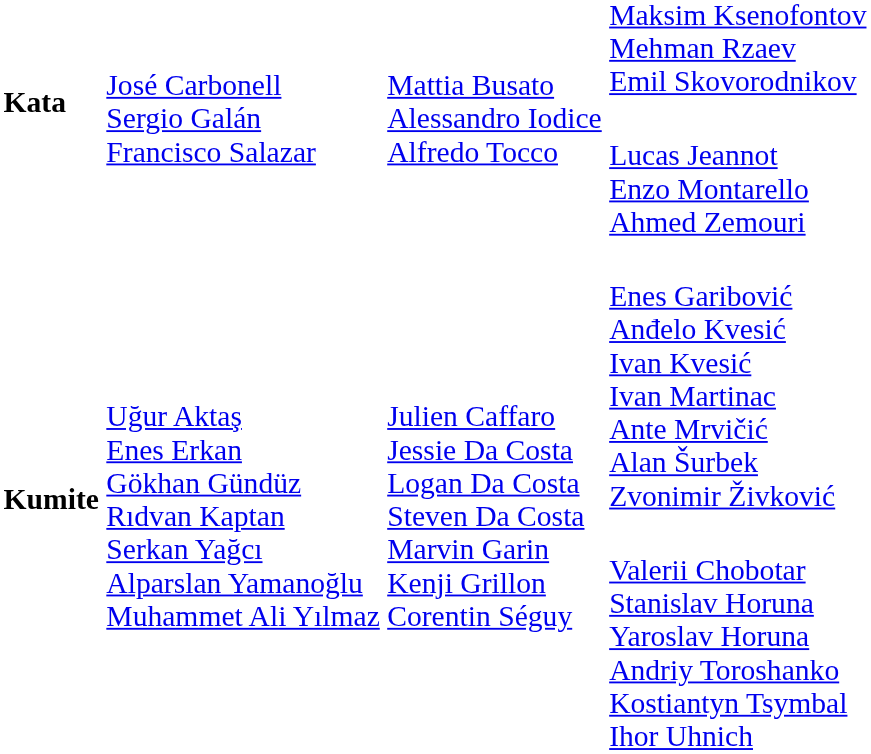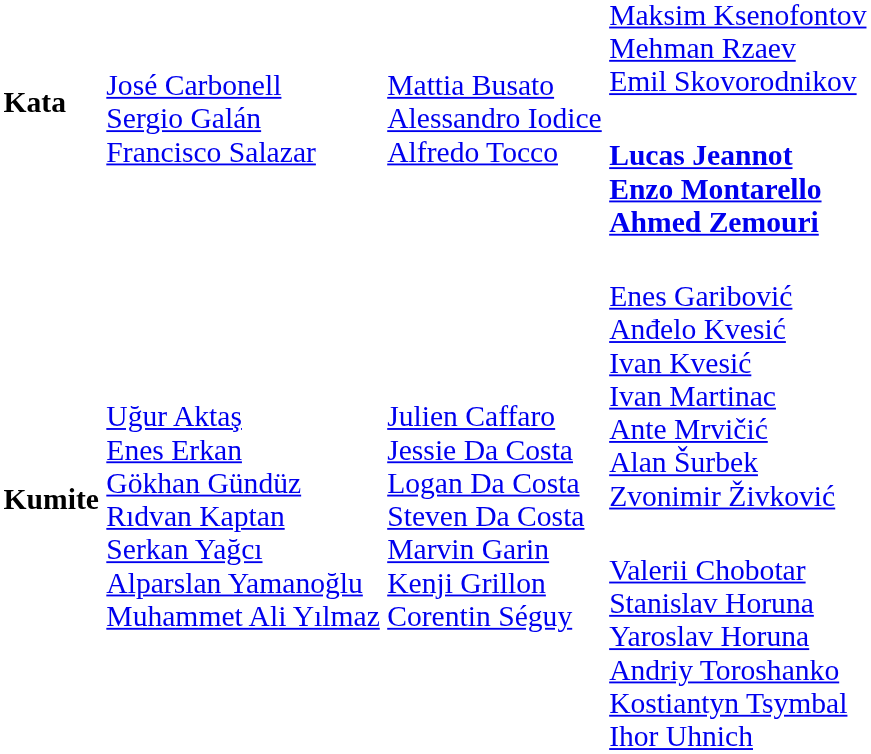(709, 188) normal -> (715, 188) bold
